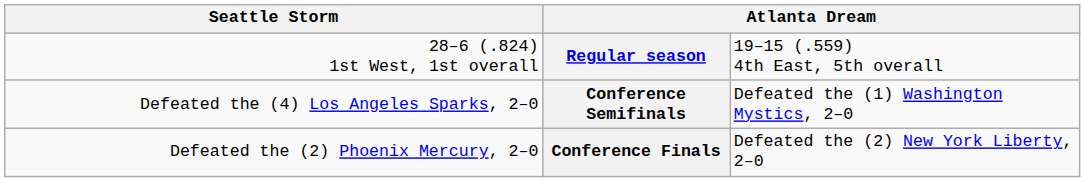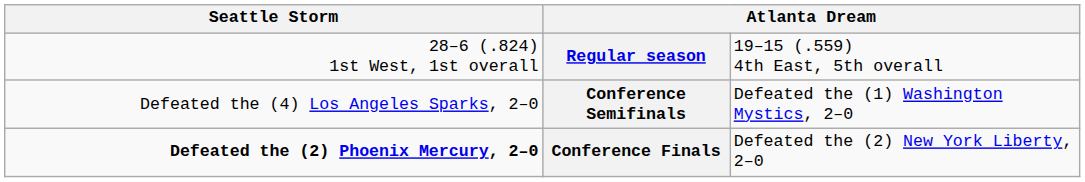(354, 152) normal -> (354, 152) bold
